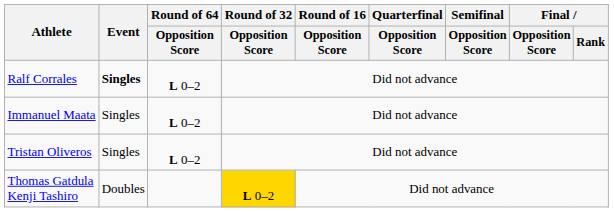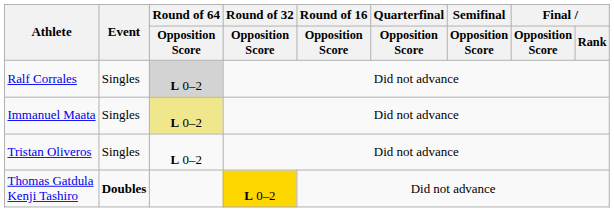(121, 79) bold -> (121, 79) normal
(185, 86) no background -> (186, 86) lightgrey background
(185, 123) no background -> (186, 123) khaki background
(123, 189) normal -> (124, 189) bold
